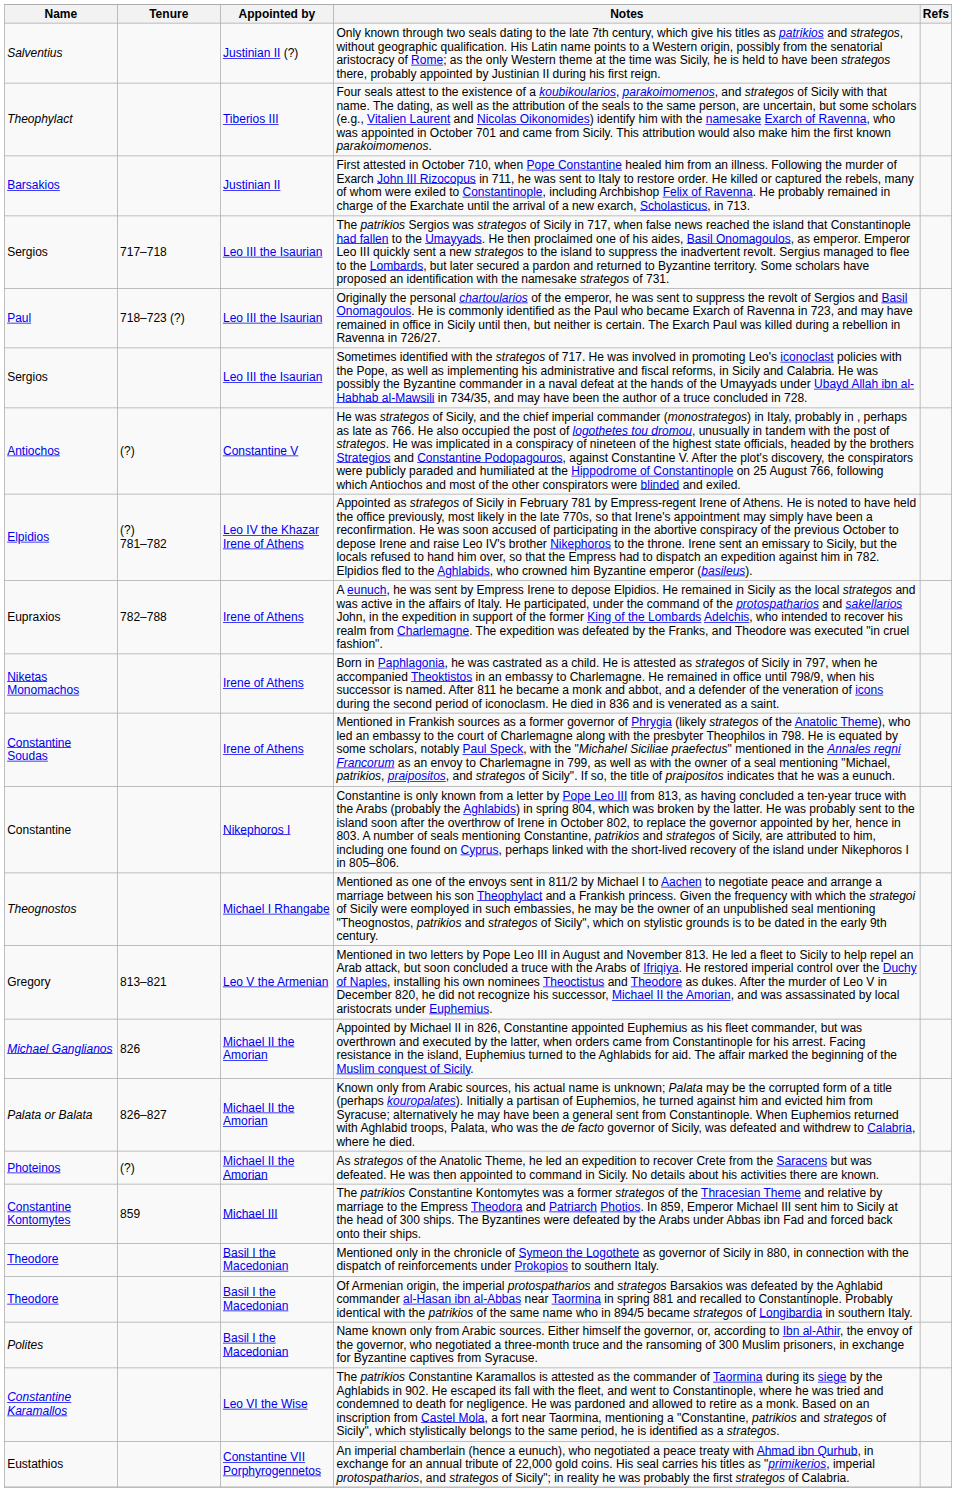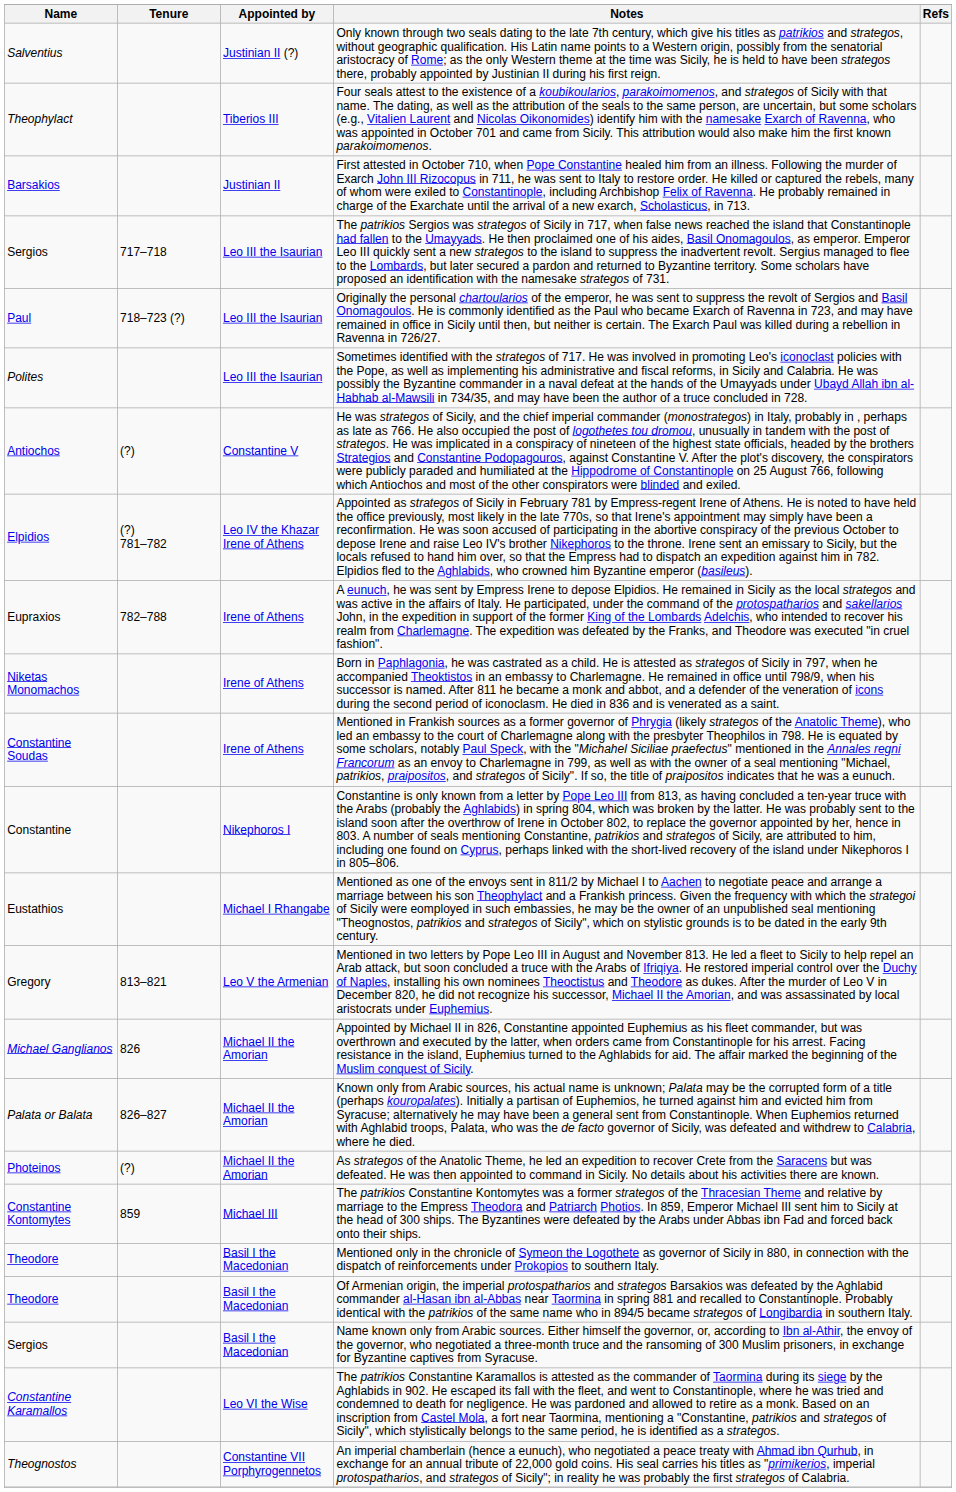(27, 377) Sergios -> (25, 377) Polites
(42, 909) Theognostos -> (35, 909) Eustathios
(25, 1345) Polites -> (27, 1345) Sergios
(35, 1464) Eustathios -> (42, 1464) Theognostos
